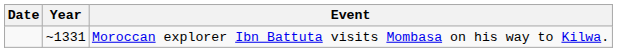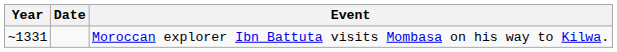columns swapped: (66, 15) <-> (24, 15)
